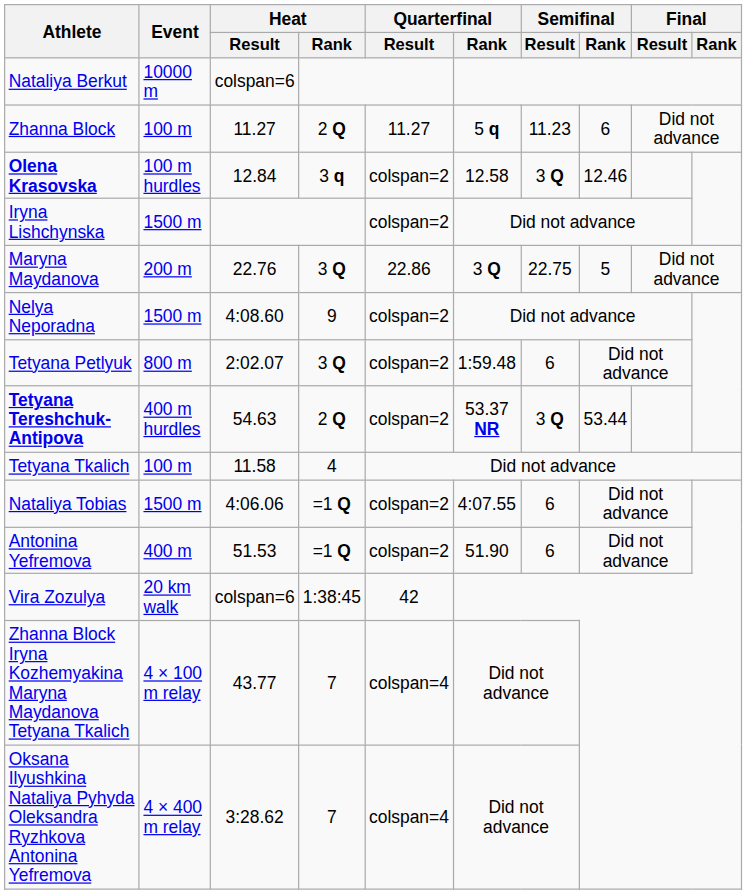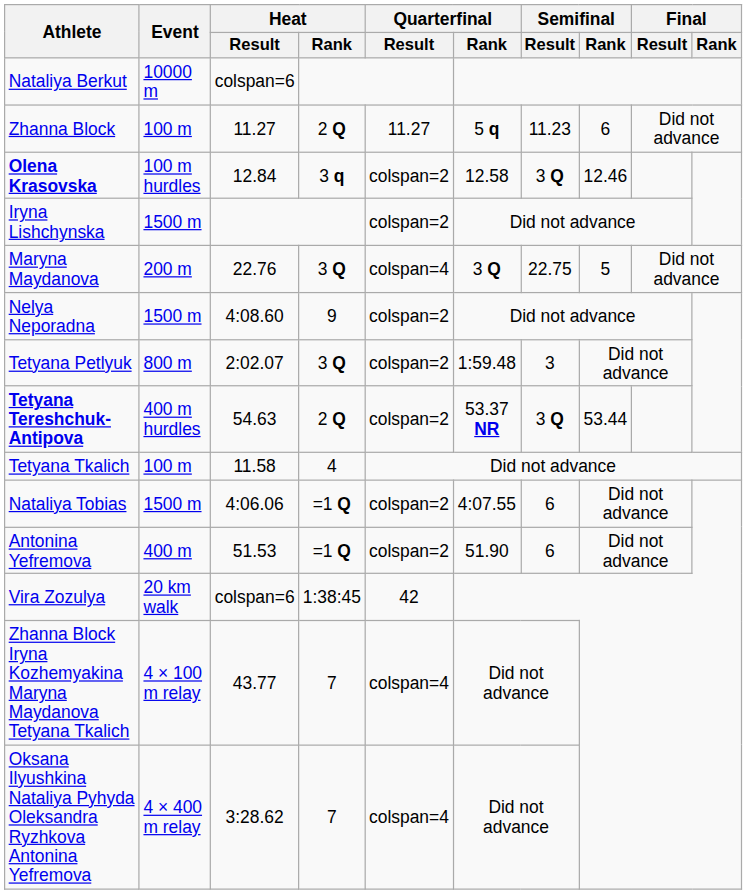(409, 269) 22.86 -> (409, 269) colspan=4
(550, 363) 6 -> (550, 363) 3
